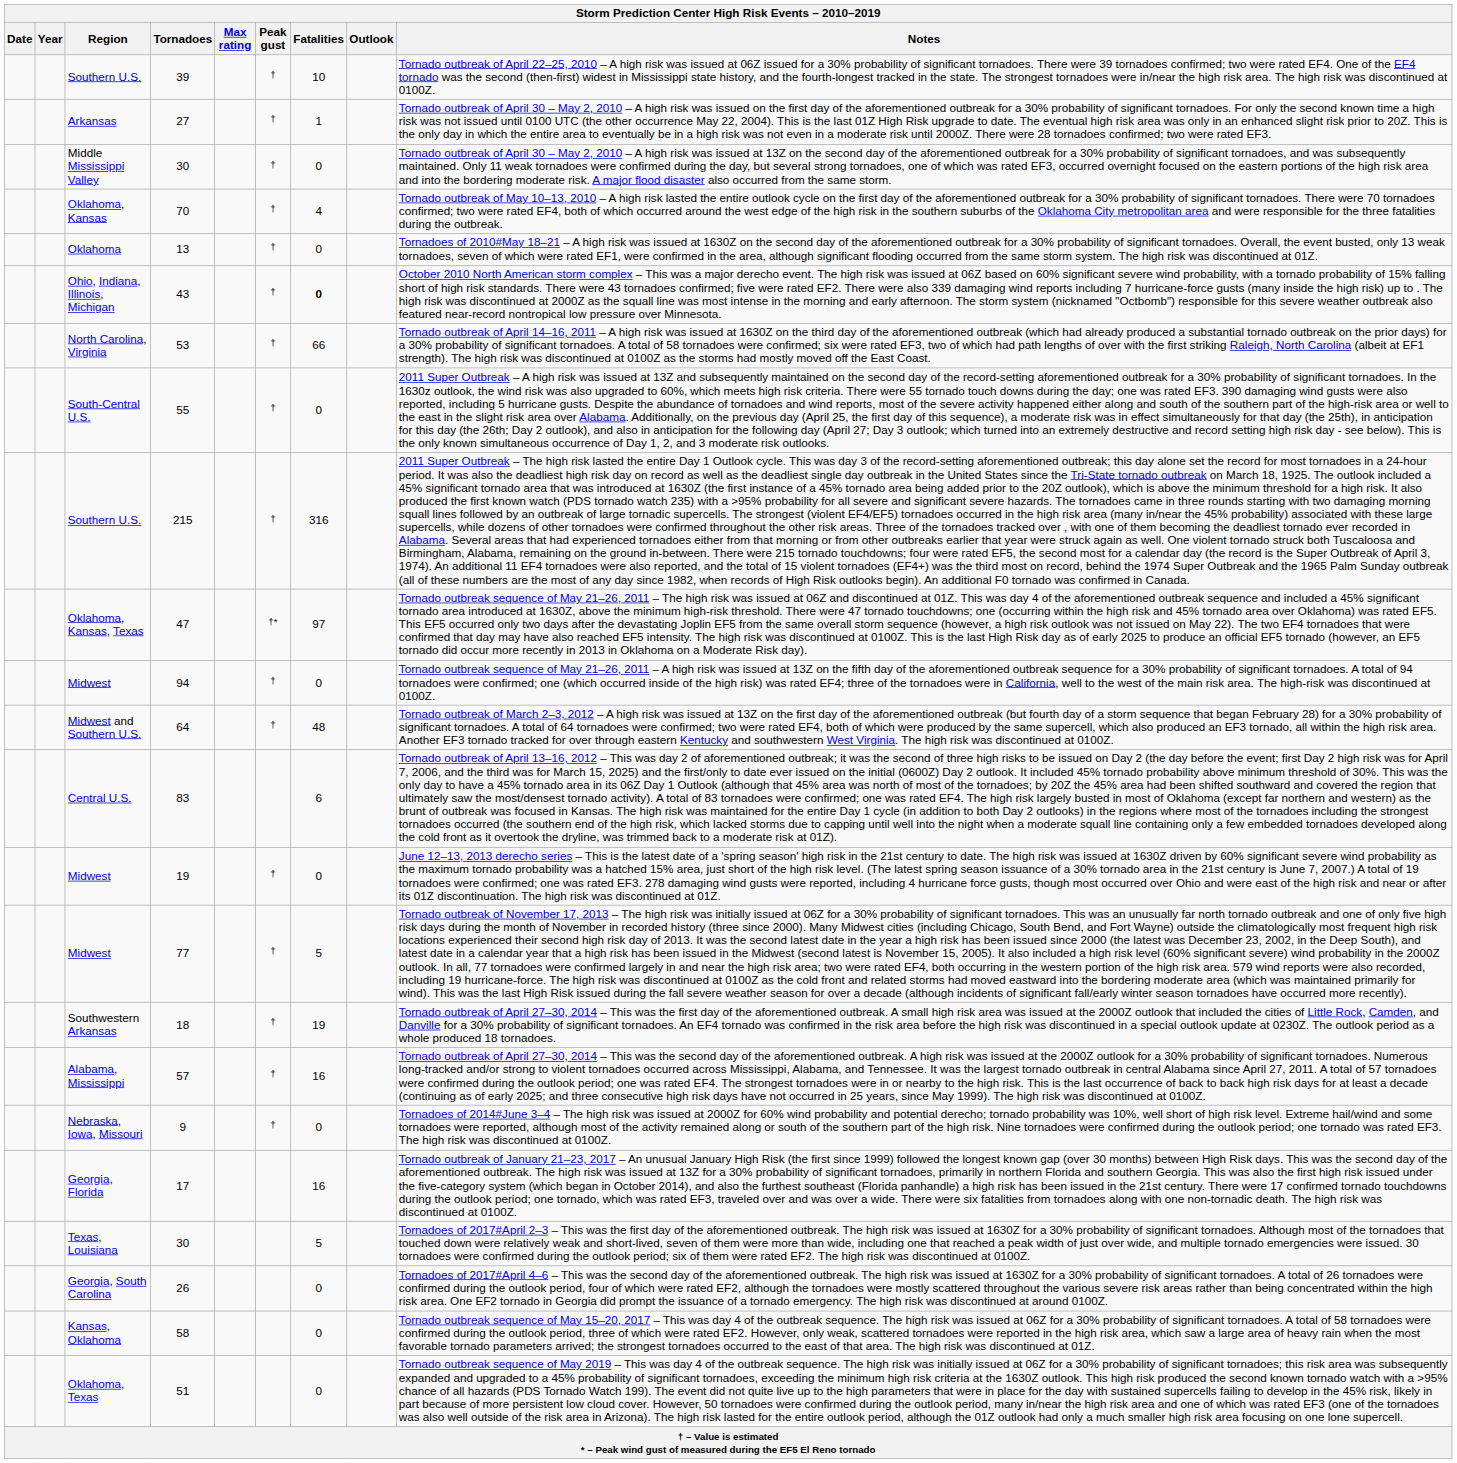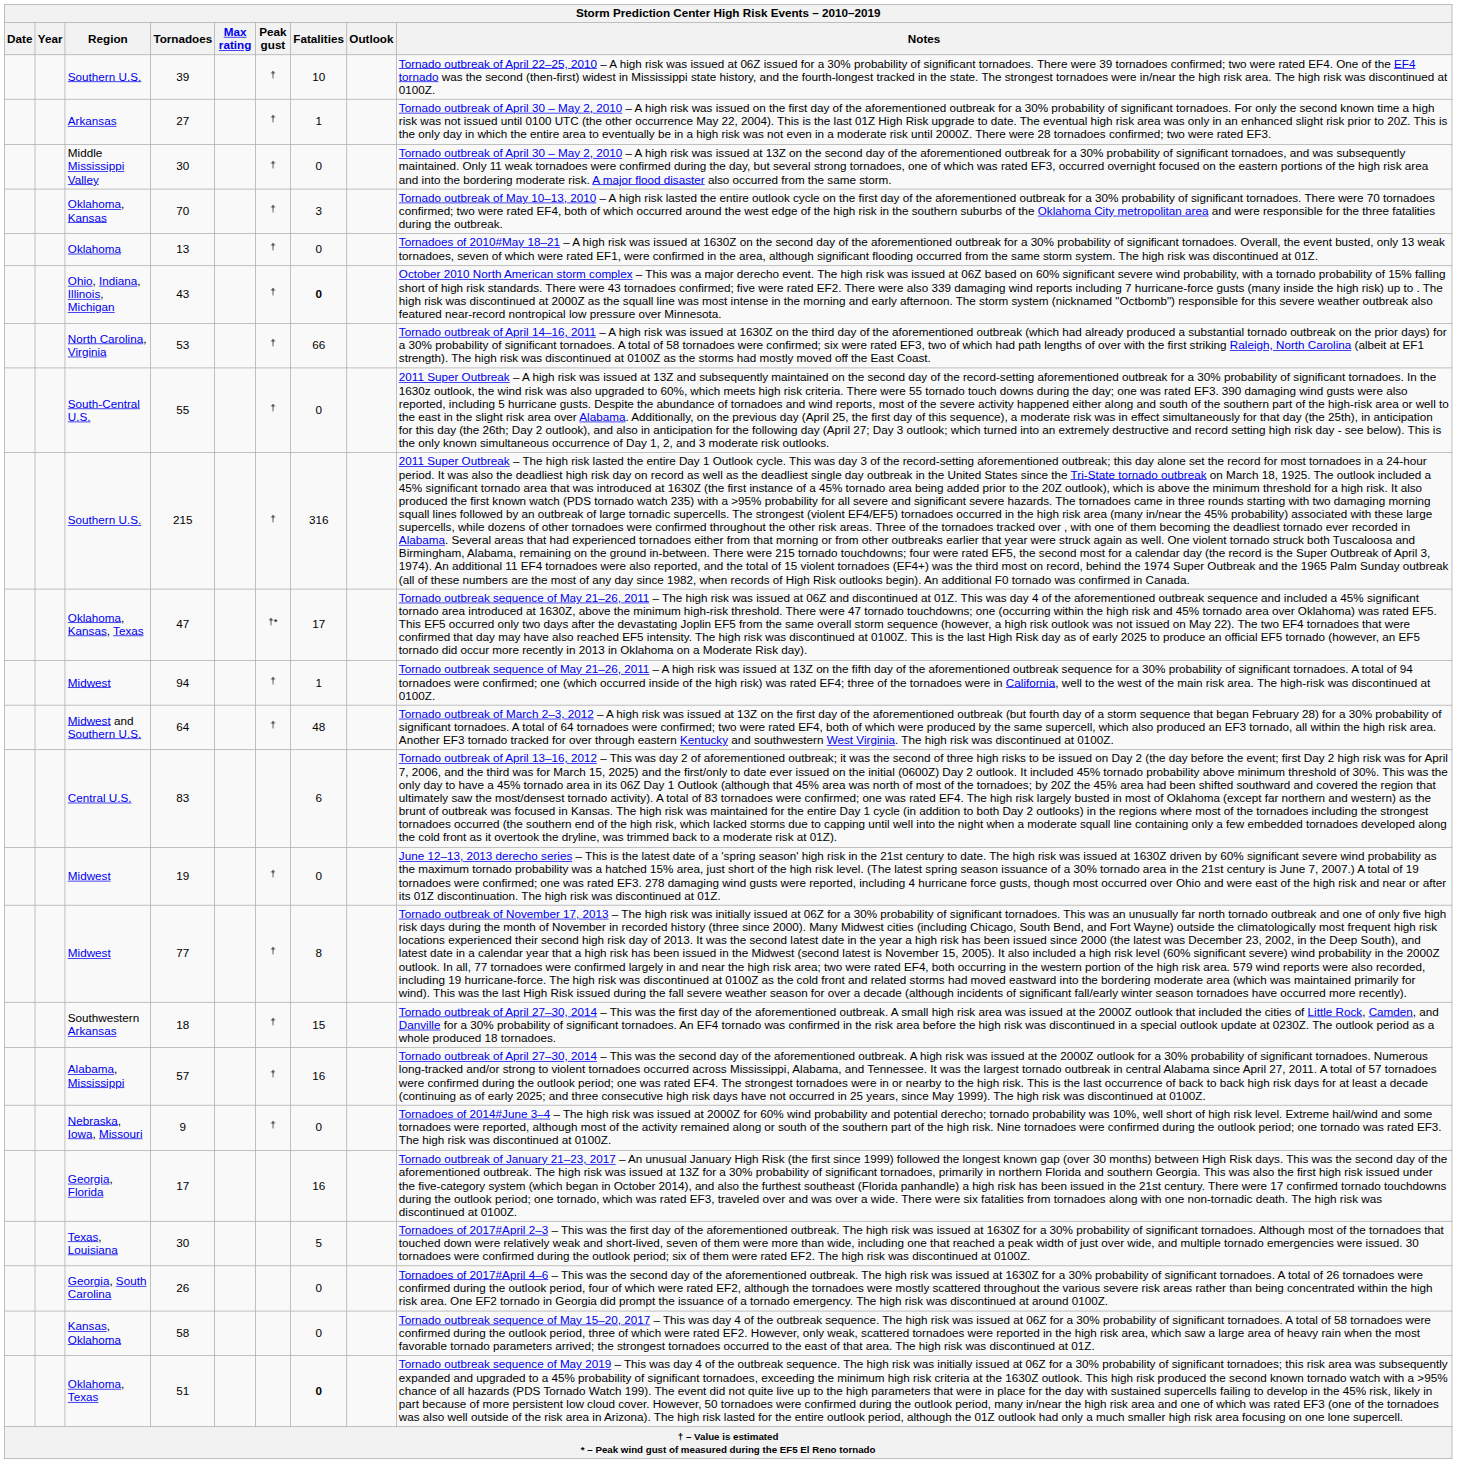(319, 211) 4 -> (319, 211) 3
(319, 624) 97 -> (319, 624) 17
(319, 682) 0 -> (319, 682) 1
(319, 954) 5 -> (319, 954) 8
(319, 1025) 19 -> (319, 1025) 15
(319, 1391) normal -> (319, 1391) bold
